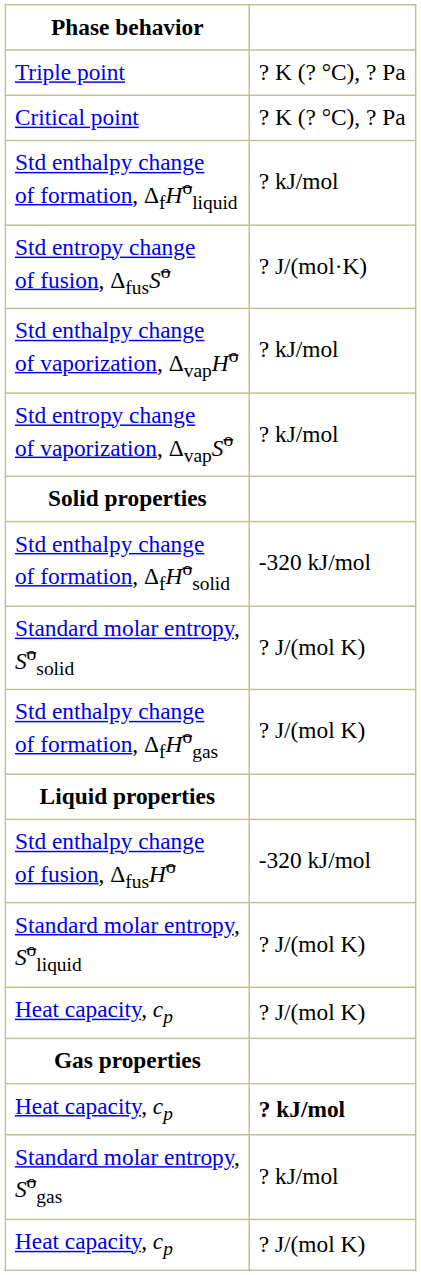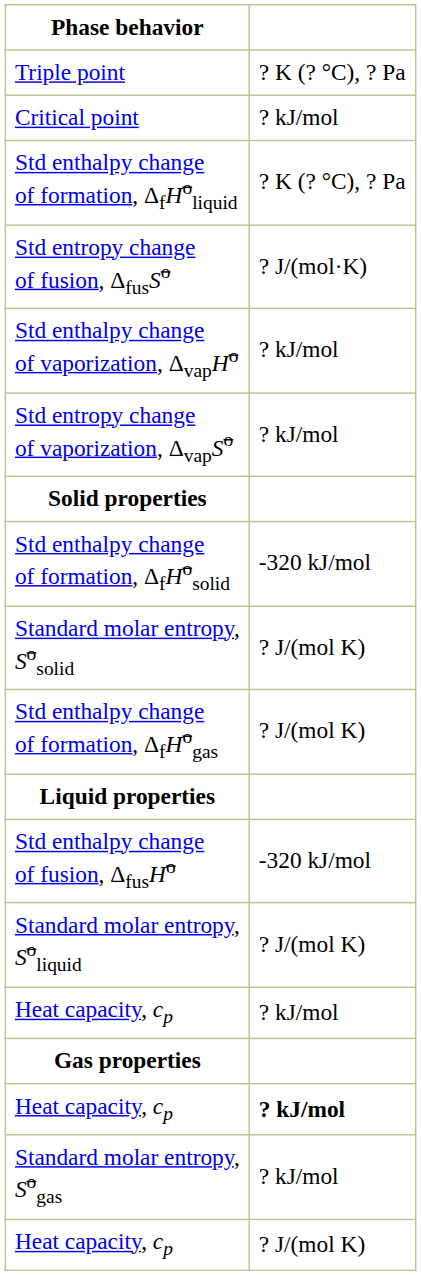(332, 117) ? K (? °C), ? Pa -> (299, 117) ? kJ/mol
(299, 182) ? kJ/mol -> (332, 182) ? K (? °C), ? Pa
(312, 1012) ? J/(mol K) -> (299, 1012) ? kJ/mol
